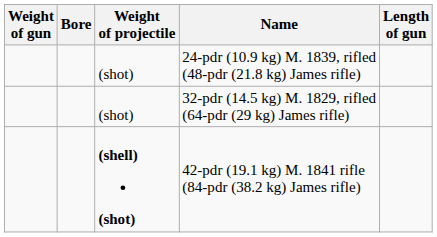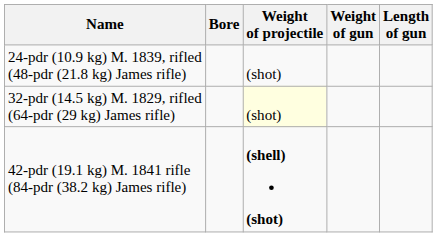columns swapped: (279, 24) <-> (31, 24)
(116, 114) no background -> (264, 114) lightyellow background
